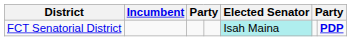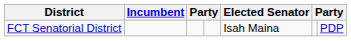(251, 28) paleturquoise background -> (251, 28) no background
(332, 28) bold -> (332, 28) normal
